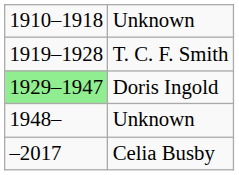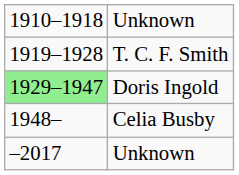(154, 119) Unknown -> (164, 119) Celia Busby
(164, 152) Celia Busby -> (154, 152) Unknown
